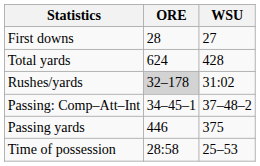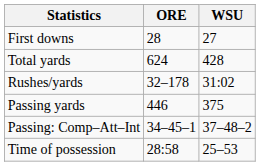(168, 82) lightgrey background -> (168, 82) no background
rows swapped: (46, 127) <-> (74, 105)
